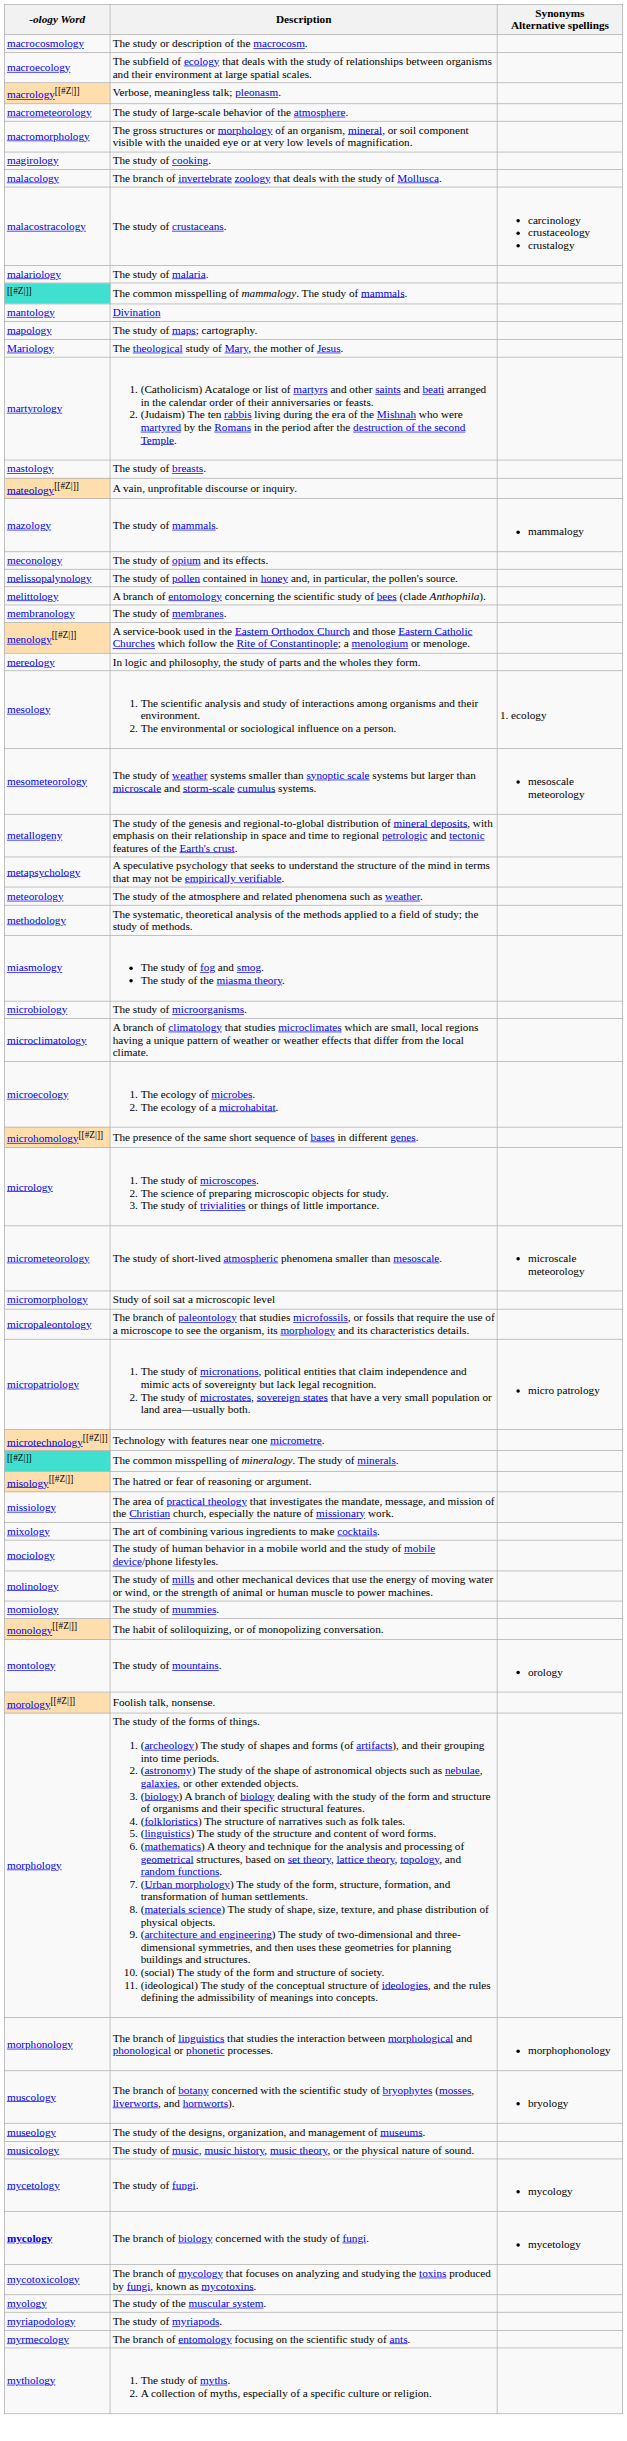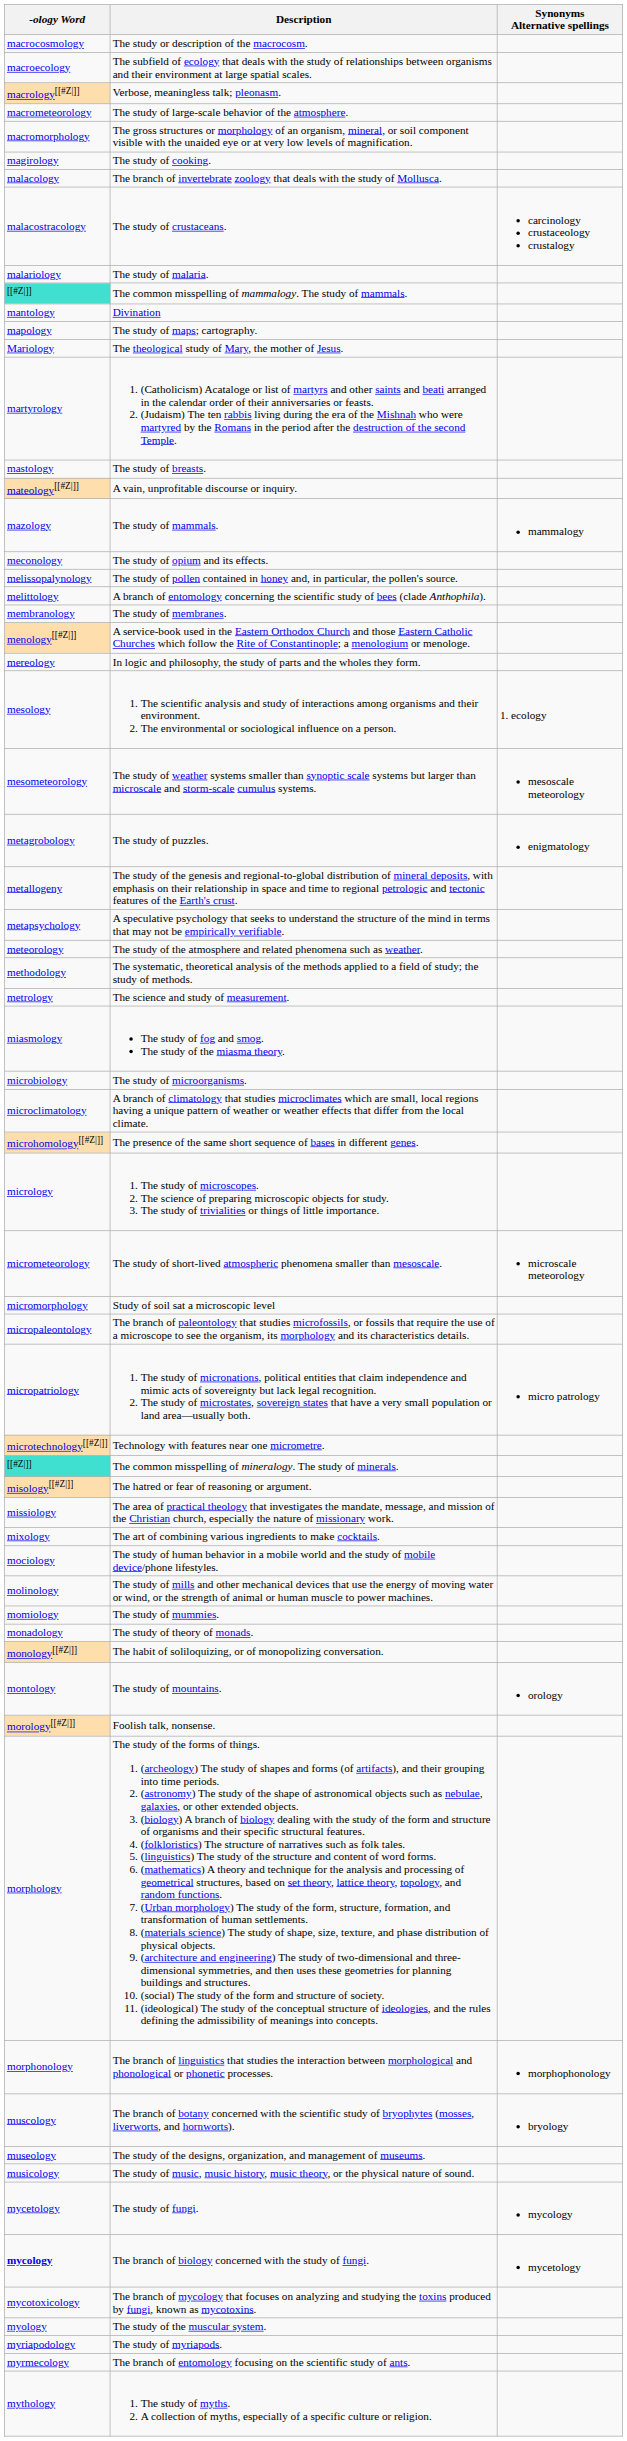+ row: (161, 840)
+ row: (201, 997)
- row: (304, 1101)
+ row: (183, 1632)
